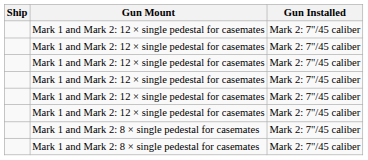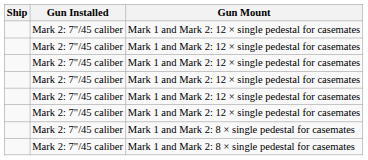columns swapped: (315, 12) <-> (148, 12)
